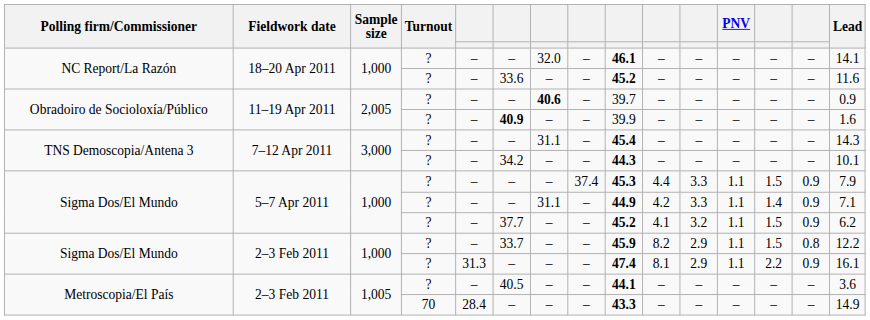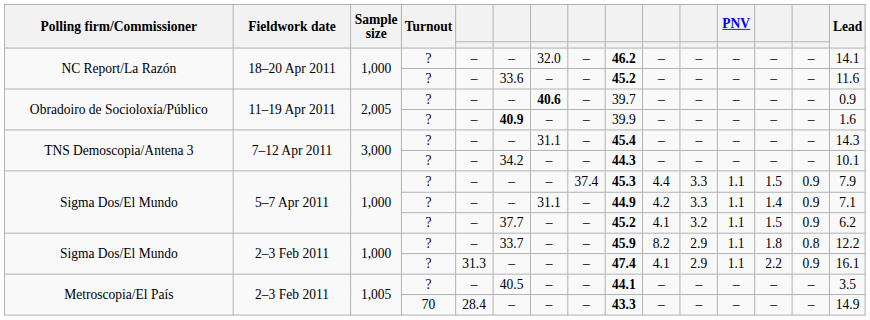(624, 58) 46.1 -> (624, 58) 46.2
(774, 243) 1.5 -> (774, 243) 1.8
(661, 263) 8.1 -> (661, 263) 4.1
(848, 284) 3.6 -> (848, 284) 3.5
